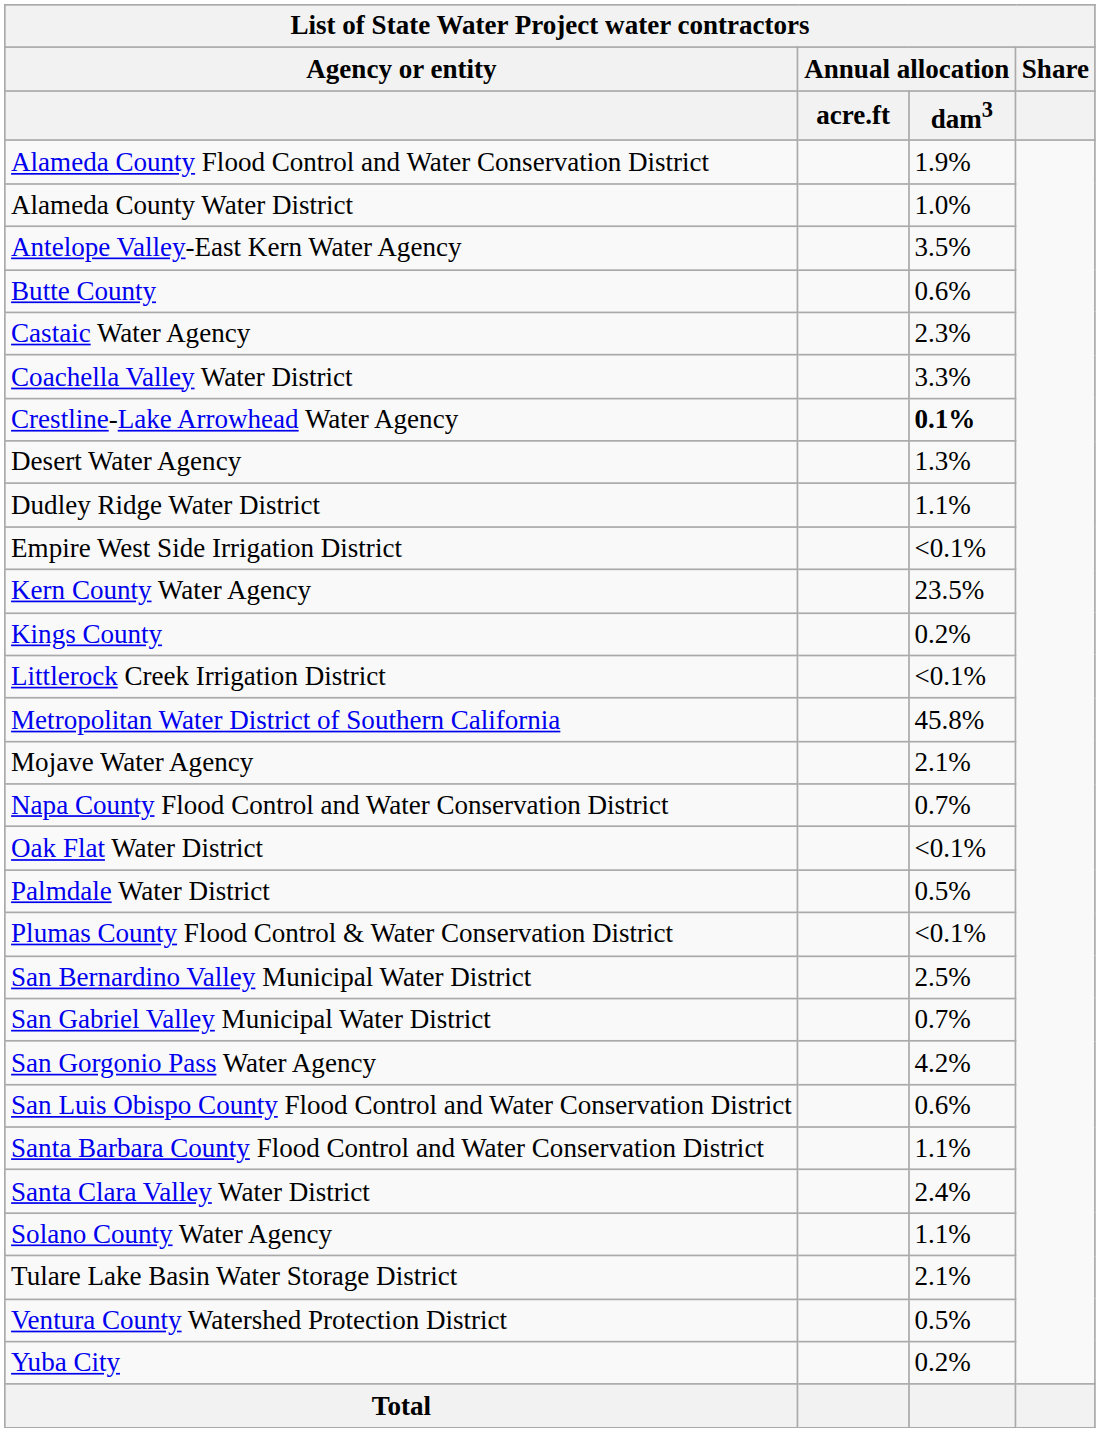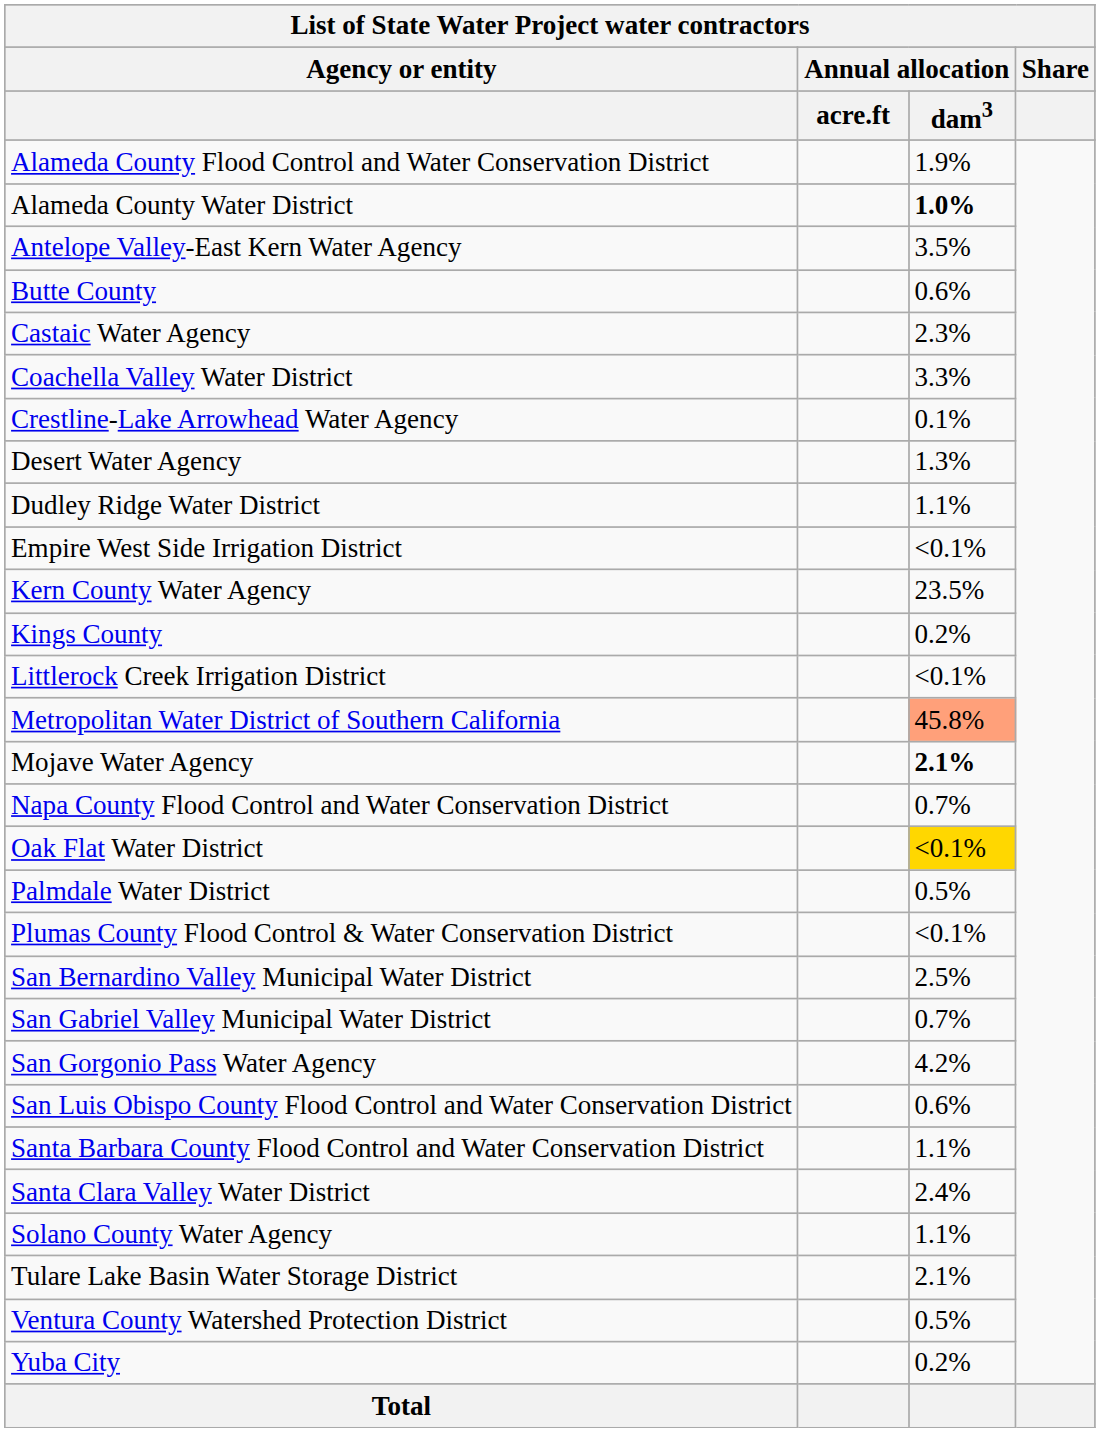(943, 204) normal -> (945, 204) bold
(945, 419) bold -> (943, 419) normal
(949, 719) no background -> (949, 719) lightsalmon background
(943, 762) normal -> (945, 762) bold
(950, 848) no background -> (950, 848) gold background
